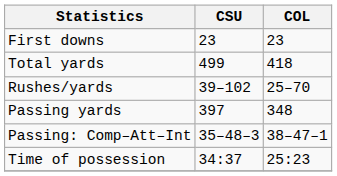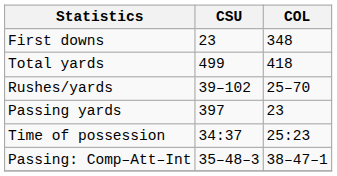(275, 41) 23 -> (280, 41) 348
(280, 112) 348 -> (275, 112) 23
rows swapped: (100, 136) <-> (87, 159)
